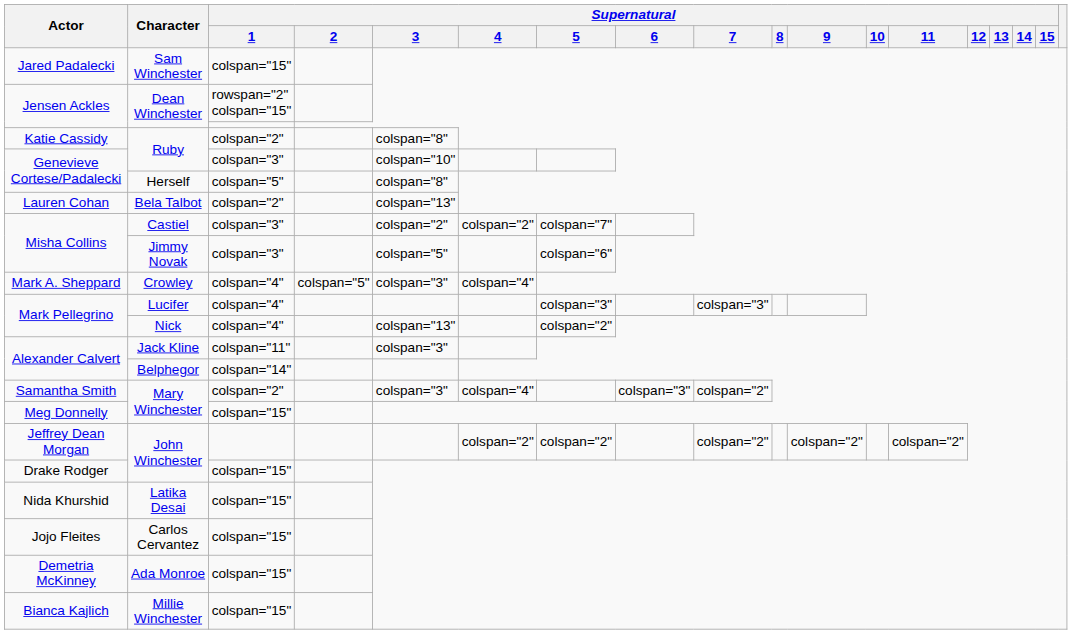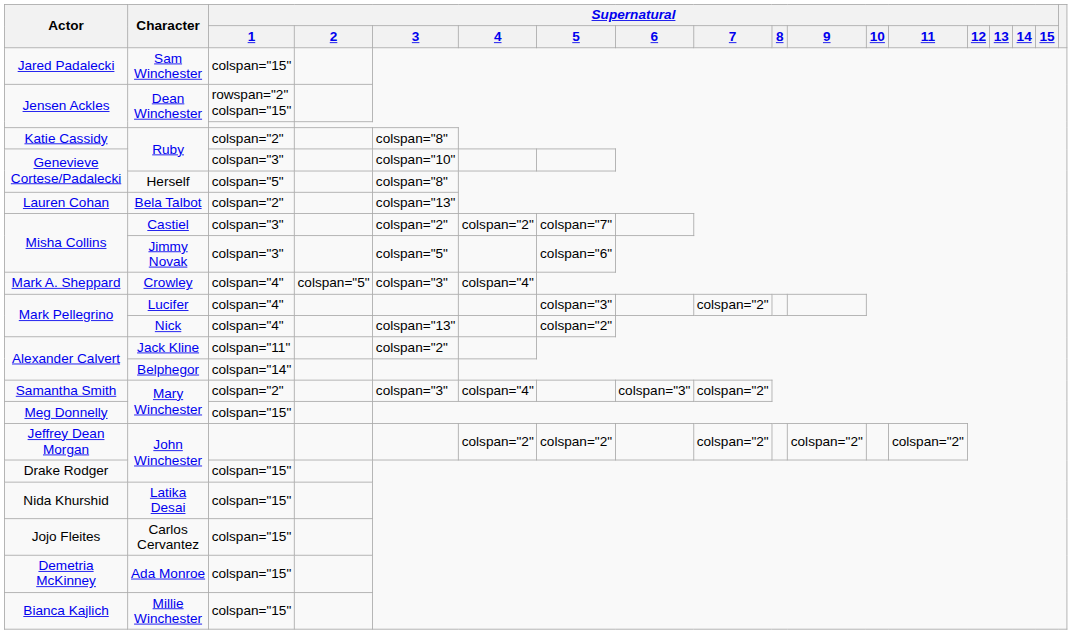(733, 304) colspan="3" -> (733, 304) colspan="2"
(412, 347) colspan="3" -> (412, 347) colspan="2"
